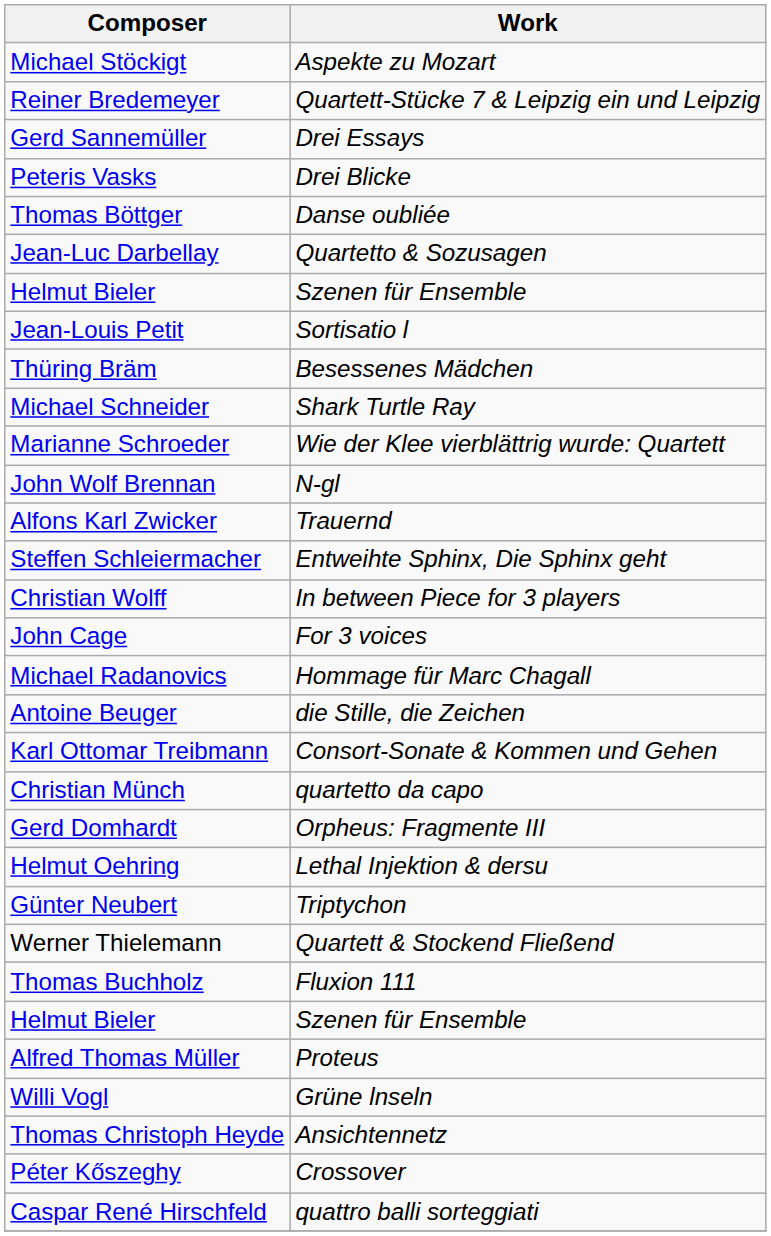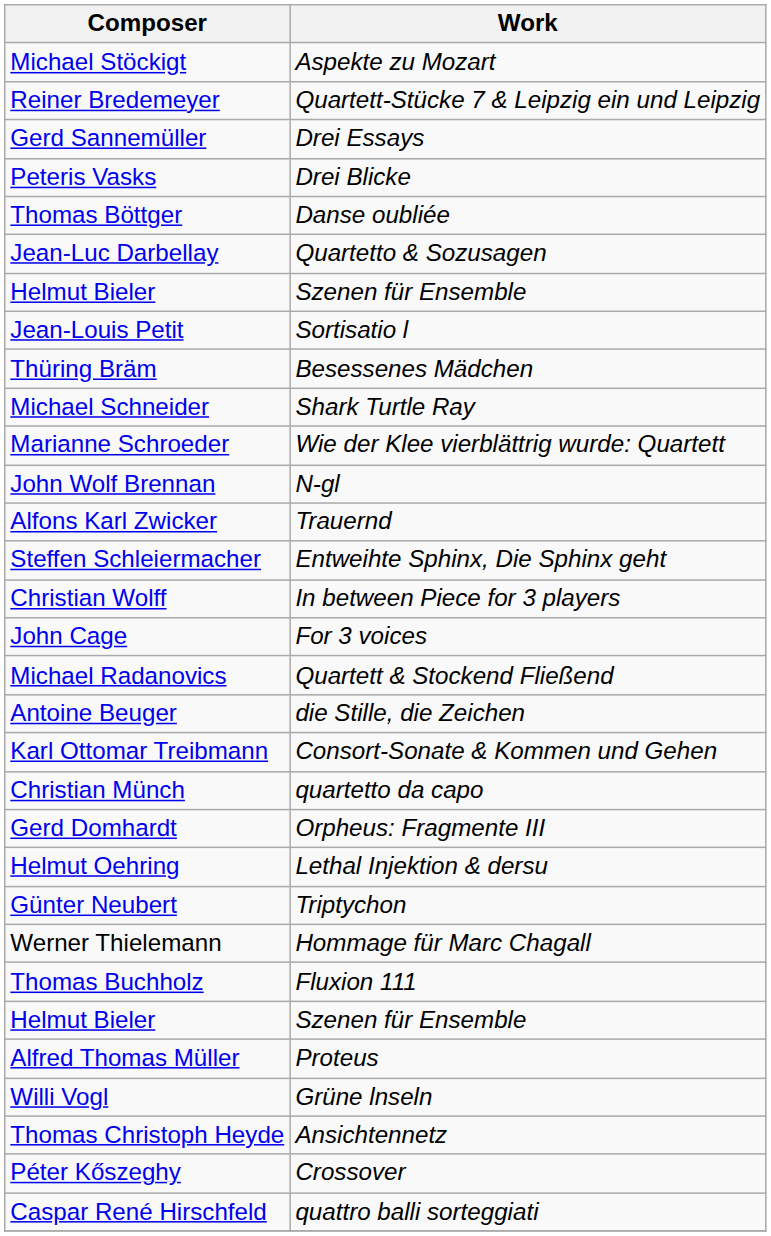(443, 675) Hommage für Marc Chagall -> (455, 675) Quartett & Stockend Fließend
(455, 943) Quartett & Stockend Fließend -> (443, 943) Hommage für Marc Chagall
